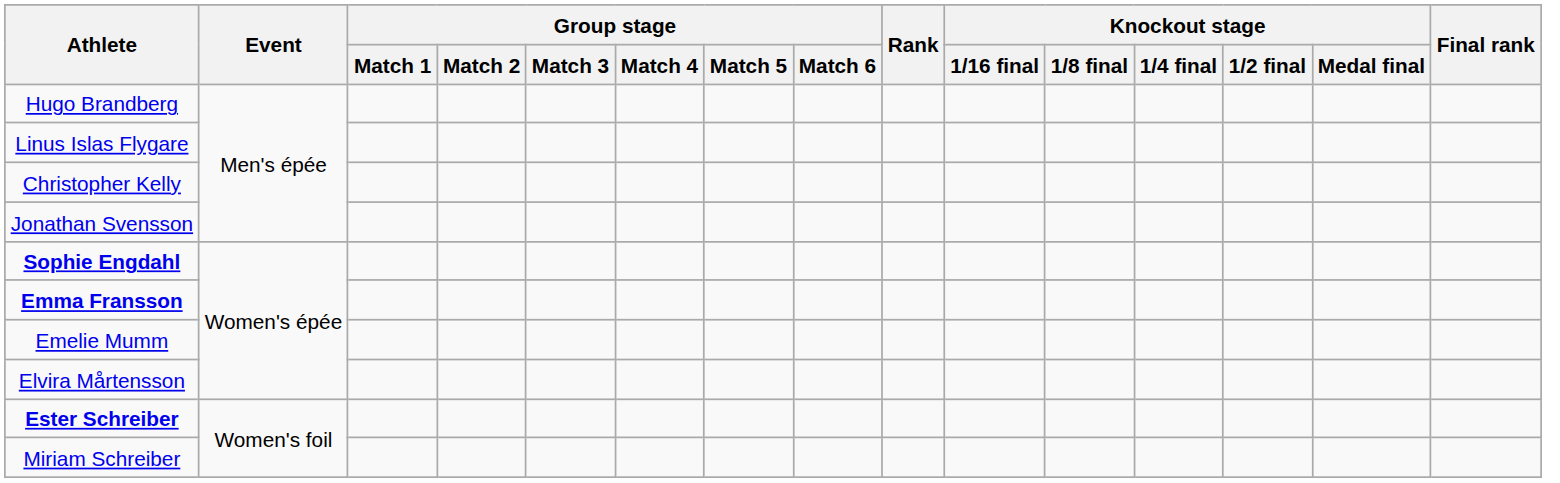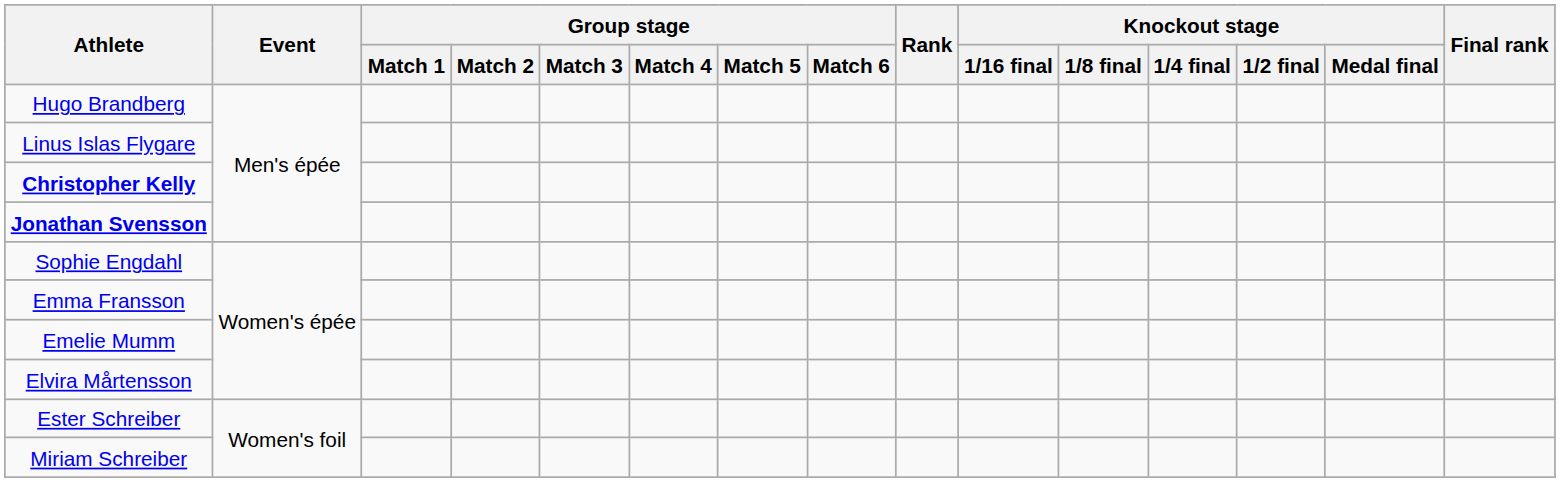(102, 184) normal -> (109, 182) bold
(102, 223) normal -> (109, 222) bold
(102, 261) bold -> (109, 263) normal
(102, 300) bold -> (109, 302) normal
(102, 419) bold -> (109, 420) normal
